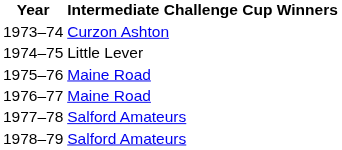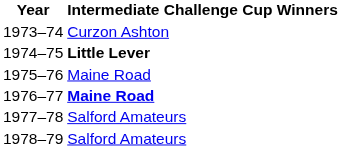(105, 53) normal -> (109, 53) bold
(109, 96) normal -> (111, 96) bold
